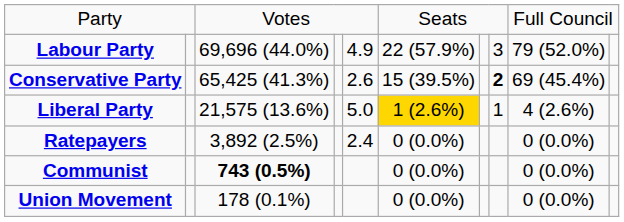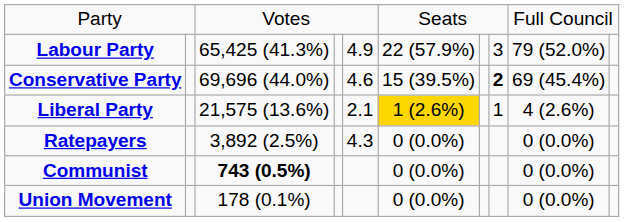(264, 49) 69,696 (44.0%) -> (264, 49) 65,425 (41.3%)
(264, 79) 65,425 (41.3%) -> (264, 79) 69,696 (44.0%)
(360, 79) 2.6 -> (360, 79) 4.6
(360, 110) 5.0 -> (360, 110) 2.1
(360, 140) 2.4 -> (360, 140) 4.3
